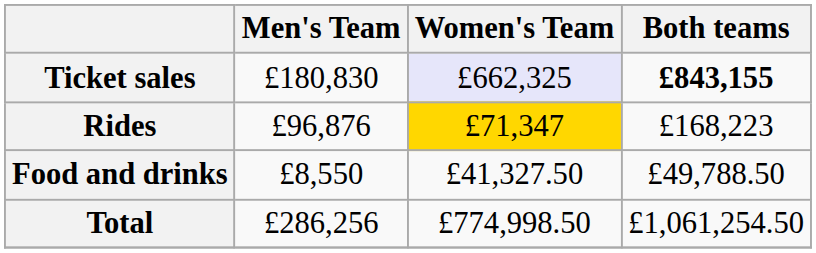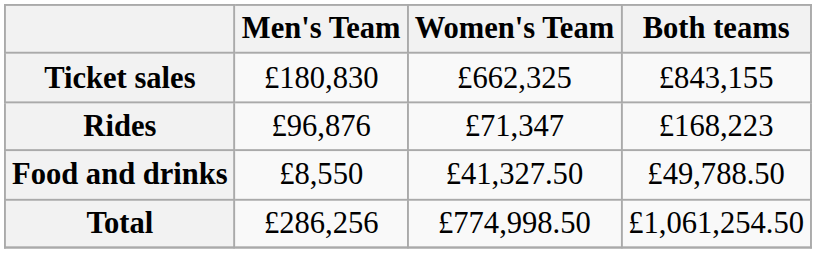(514, 77) lavender background -> (514, 77) no background
(716, 77) bold -> (716, 77) normal
(514, 125) gold background -> (514, 125) no background
